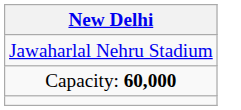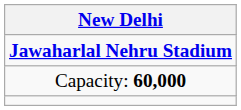(111, 50) normal -> (121, 50) bold
